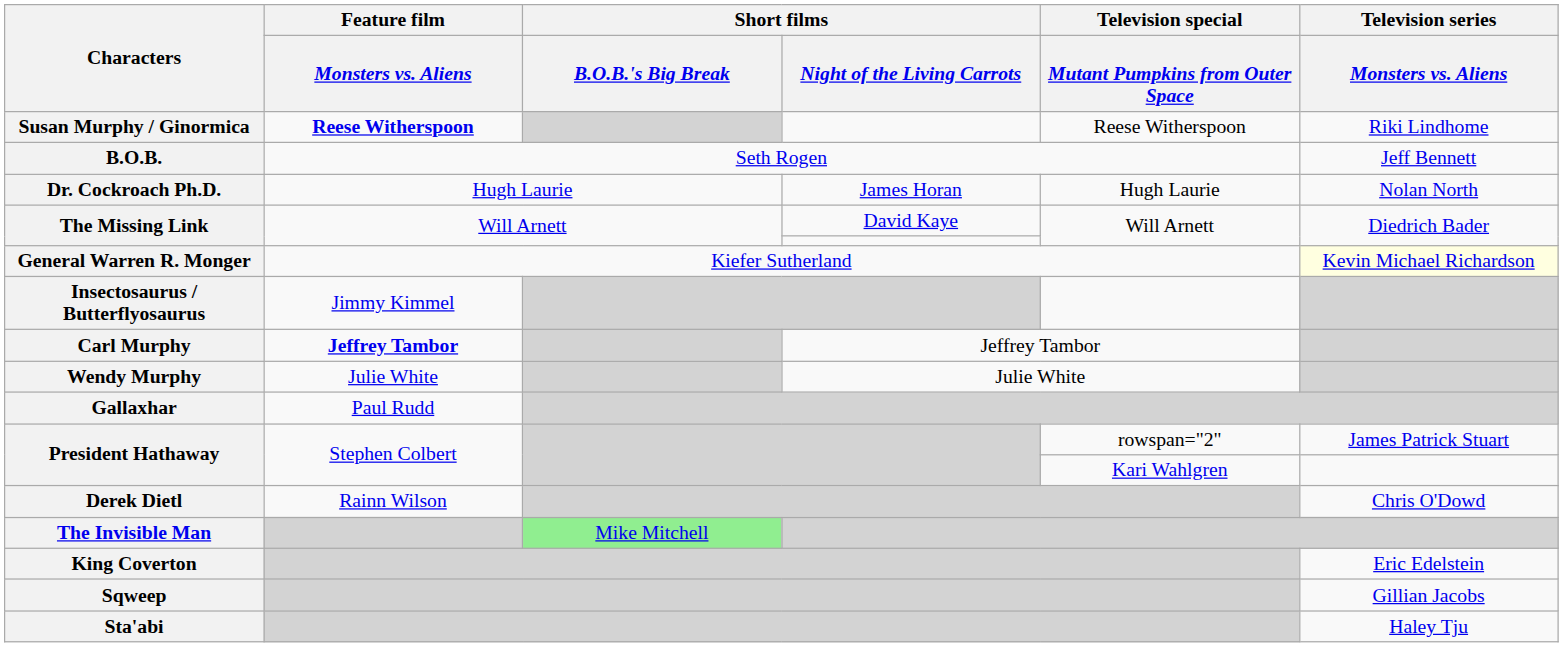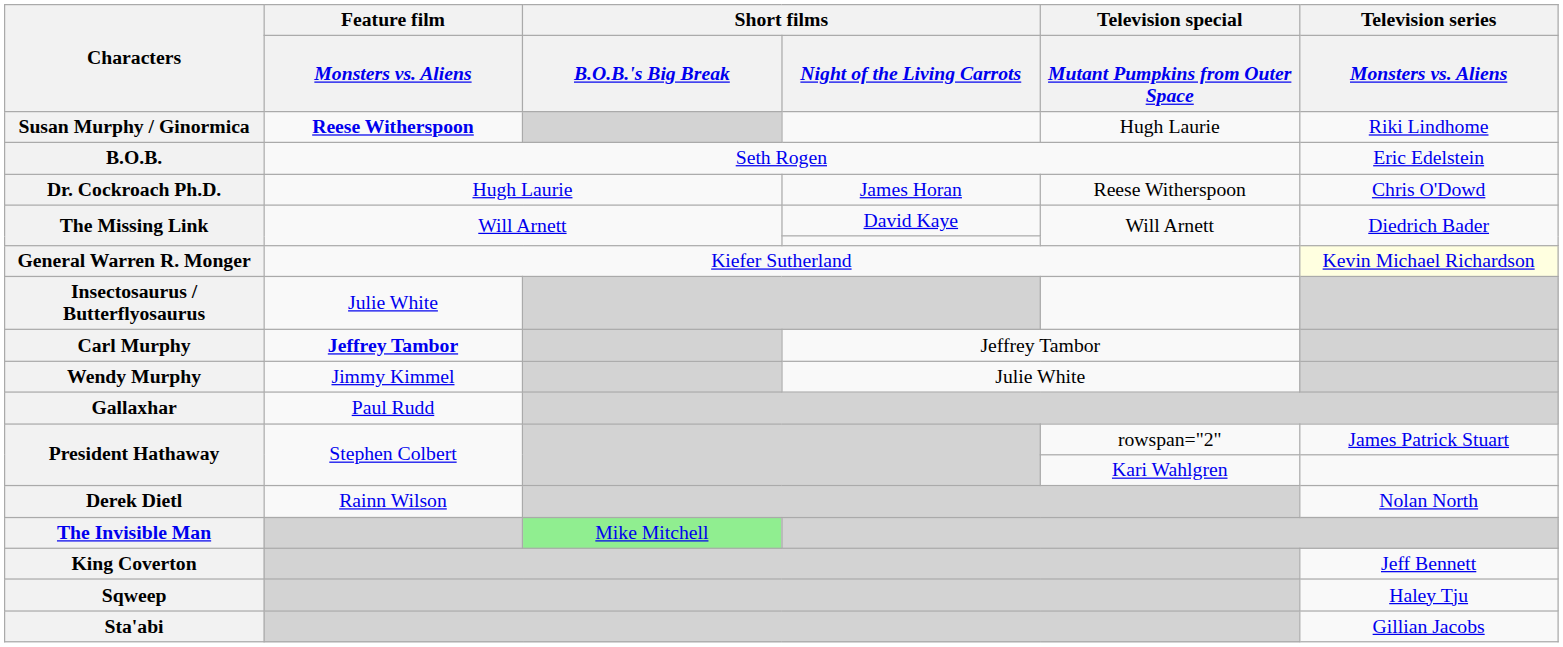(1170, 126) Reese Witherspoon -> (1170, 126) Hugh Laurie
(1429, 158) Jeff Bennett -> (1429, 158) Eric Edelstein
(1170, 189) Hugh Laurie -> (1170, 189) Reese Witherspoon
(1429, 189) Nolan North -> (1429, 189) Chris O'Dowd
(393, 303) Jimmy Kimmel -> (393, 303) Julie White
(393, 376) Julie White -> (393, 376) Jimmy Kimmel
(1429, 501) Chris O'Dowd -> (1429, 501) Nolan North
(1429, 563) Eric Edelstein -> (1429, 563) Jeff Bennett
(1429, 594) Gillian Jacobs -> (1429, 594) Haley Tju
(1429, 626) Haley Tju -> (1429, 626) Gillian Jacobs
